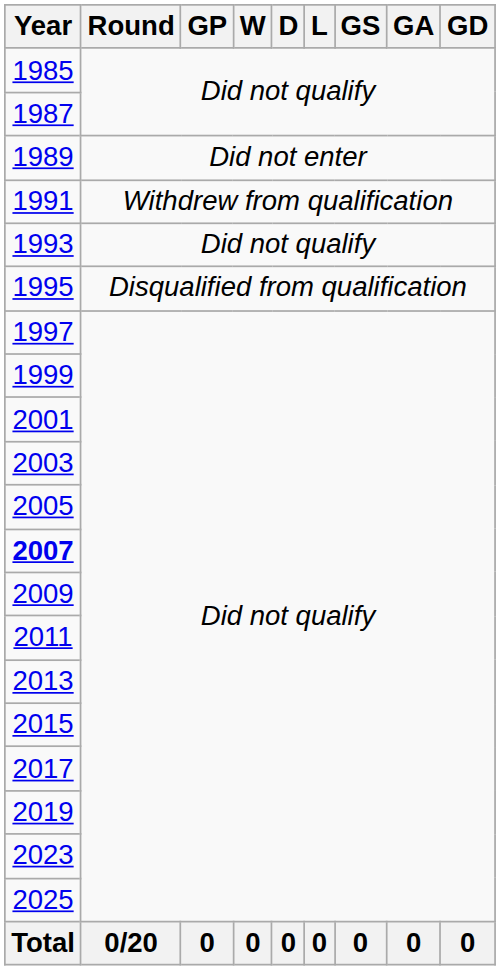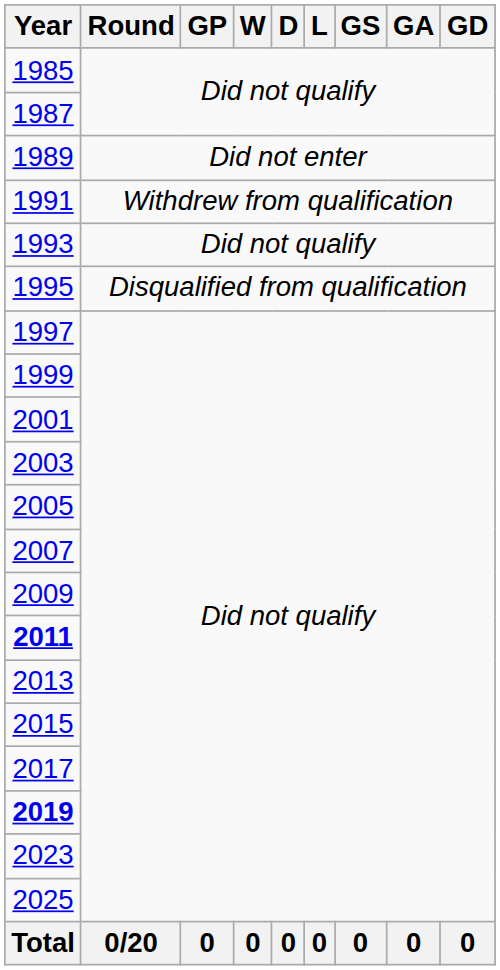(43, 550) bold -> (43, 550) normal
(43, 637) normal -> (43, 637) bold
(43, 811) normal -> (43, 811) bold
